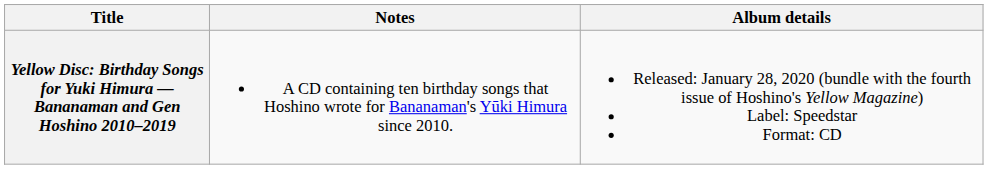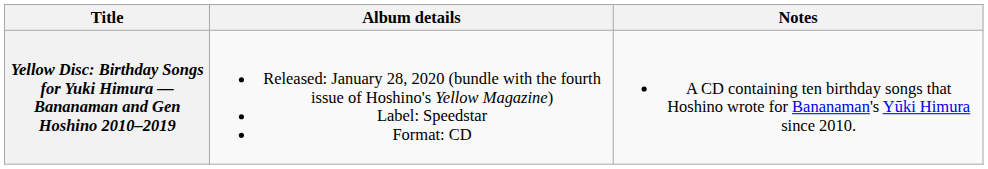columns swapped: (782, 17) <-> (395, 17)
